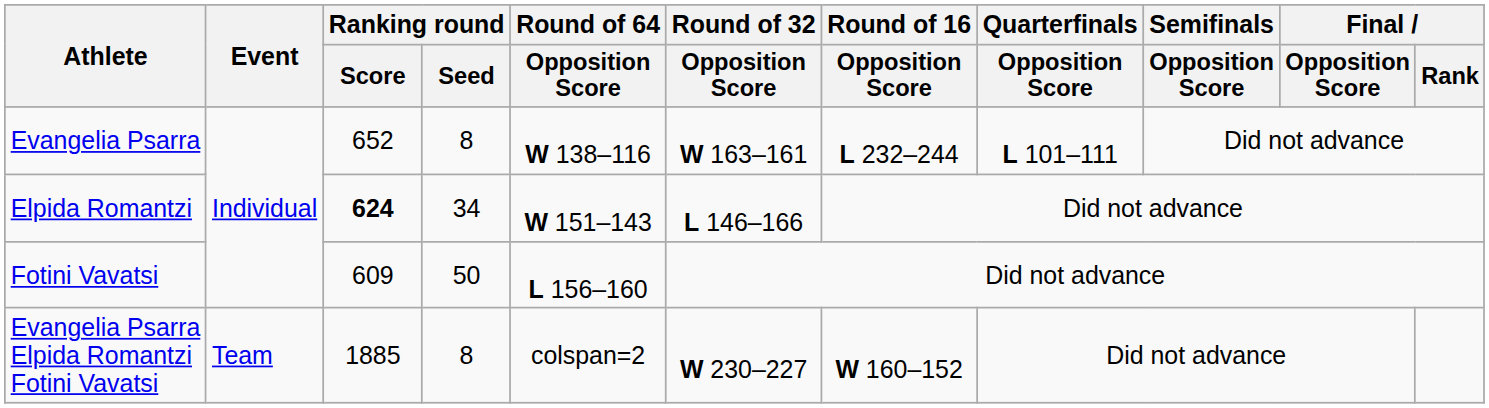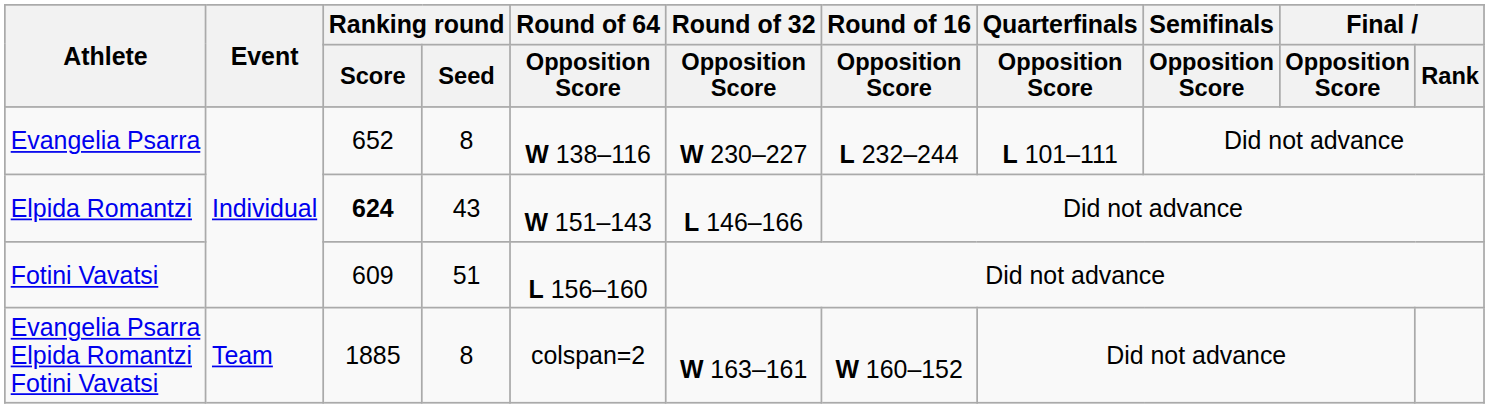(744, 155) W 163–161 -> (744, 155) W 230–227
(466, 208) 34 -> (466, 208) 43
(466, 275) 50 -> (466, 275) 51
(744, 370) W 230–227 -> (744, 370) W 163–161
